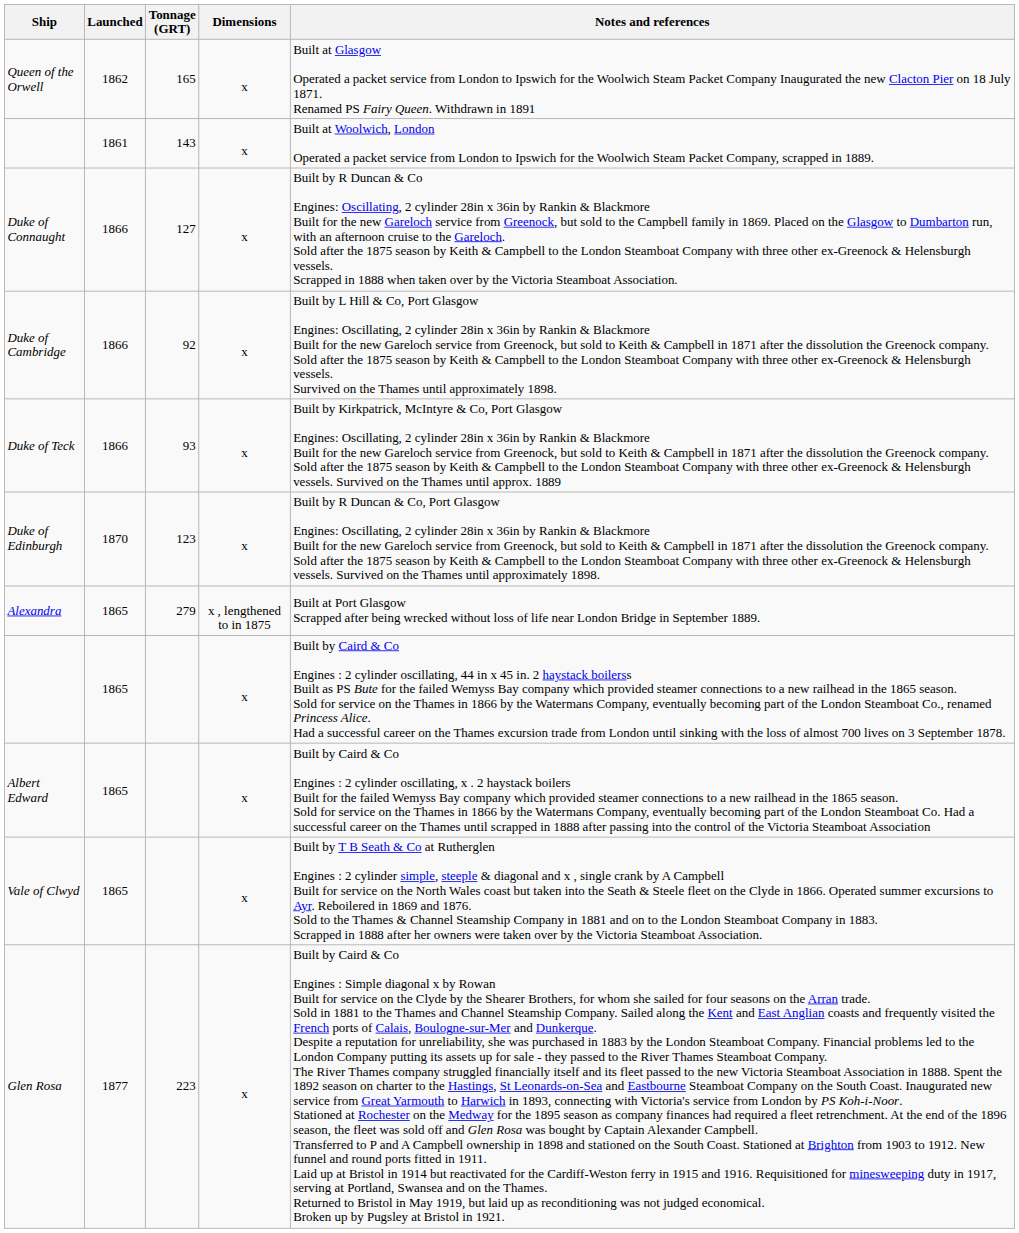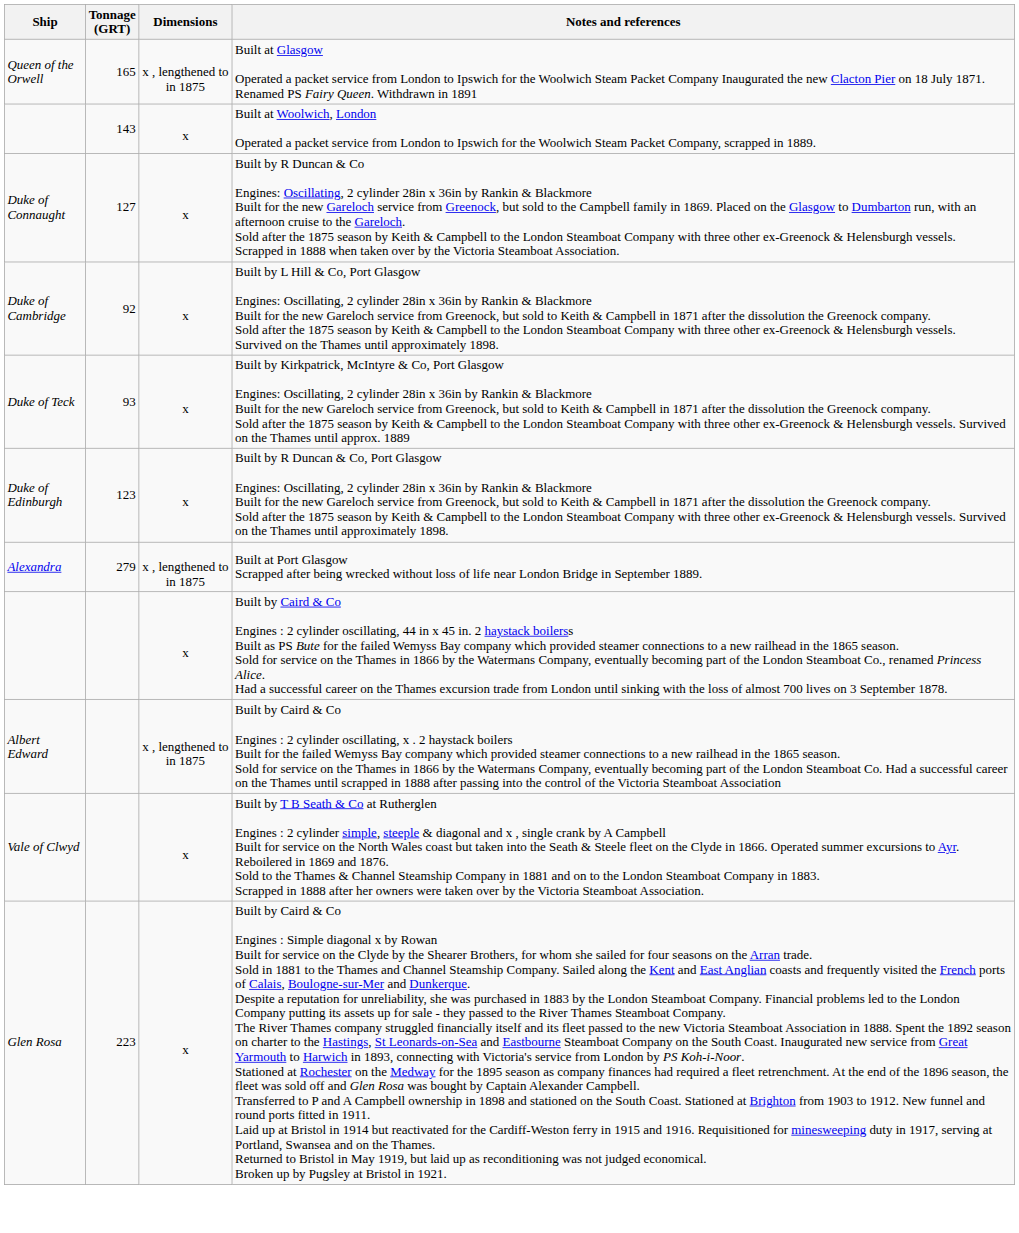- column: (115, 22)
(244, 86) x -> (185, 79) x , lengthened to in 1875
(244, 797) x -> (185, 753) x , lengthened to in 1875
